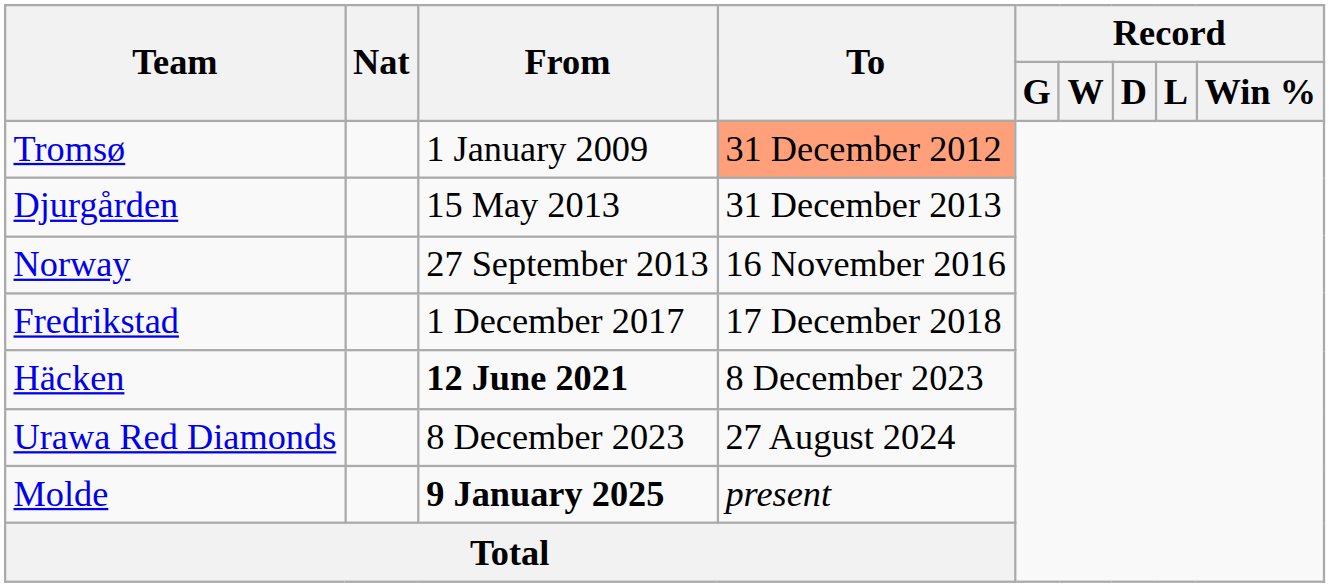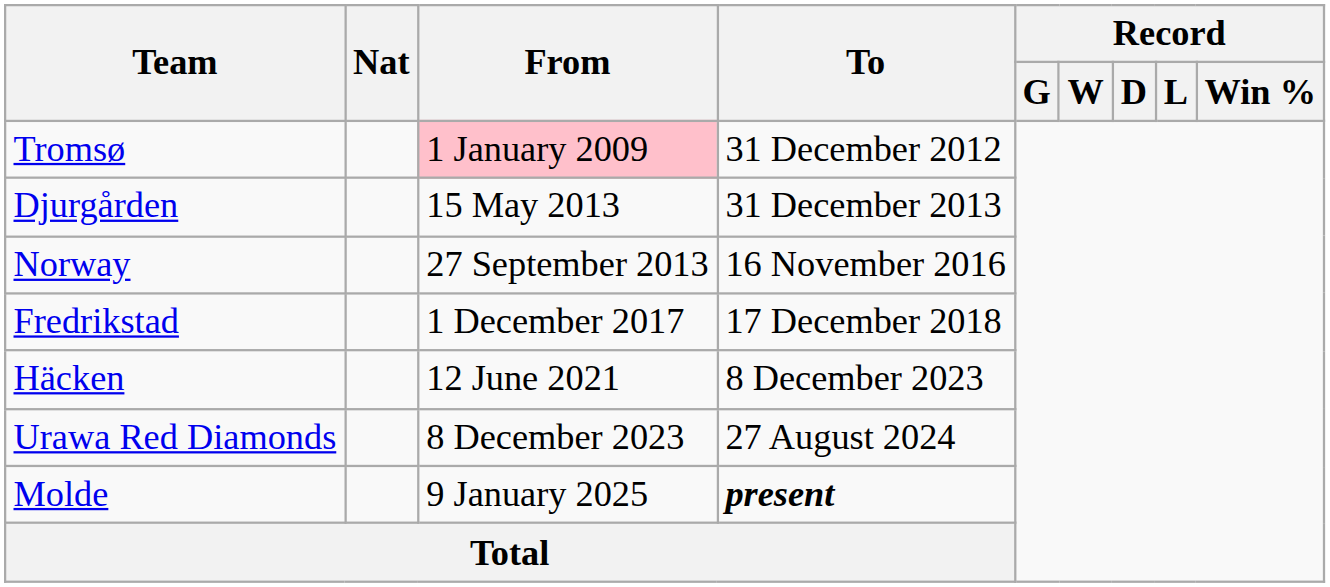(537, 148) no background -> (537, 148) pink background
(864, 148) lightsalmon background -> (864, 148) no background
(527, 378) bold -> (523, 378) normal
(545, 494) bold -> (537, 494) normal
(778, 494) normal -> (780, 494) bold
